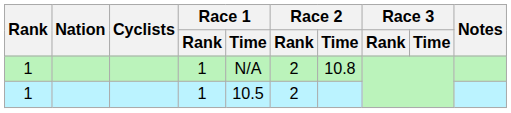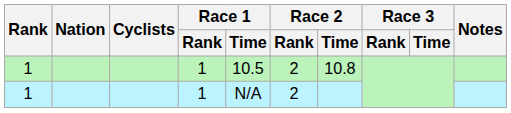(248, 68) N/A -> (248, 68) 10.5
(248, 94) 10.5 -> (248, 94) N/A
